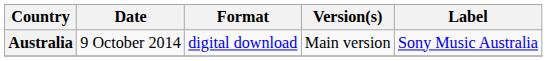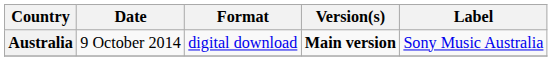(348, 42) normal -> (350, 42) bold
